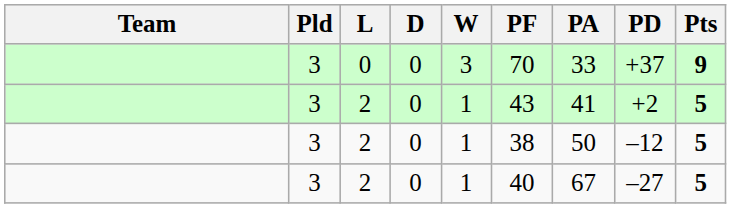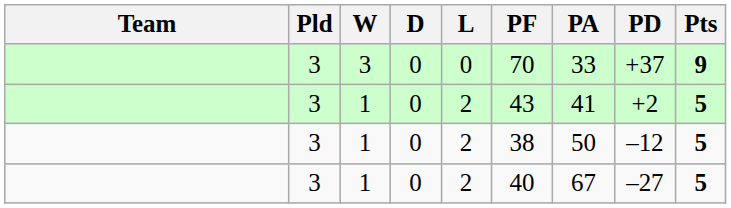columns swapped: (466, 24) <-> (365, 24)
